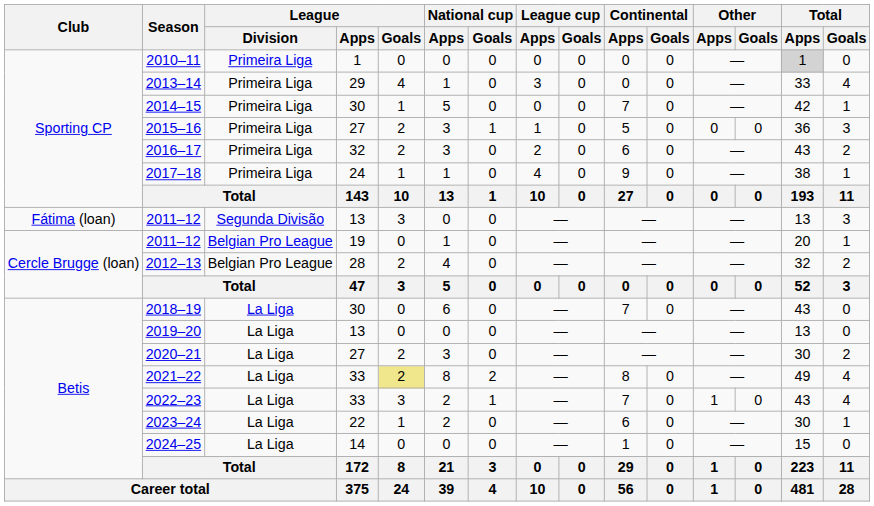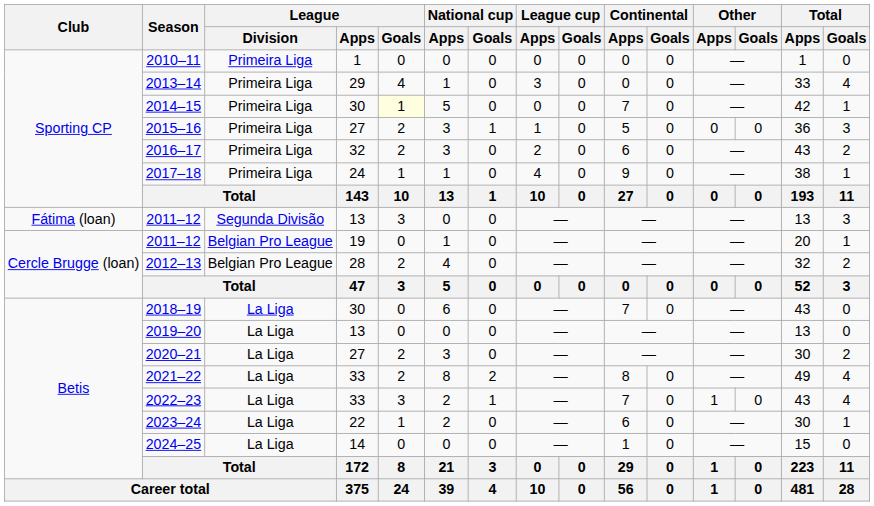(802, 60) lightgrey background -> (802, 60) no background
(401, 106) no background -> (401, 106) lightyellow background
(401, 377) khaki background -> (401, 377) no background
